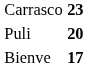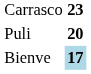(75, 57) no background -> (75, 57) lightblue background
